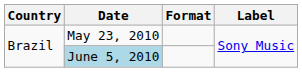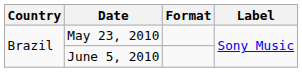(113, 56) lightblue background -> (113, 56) no background
